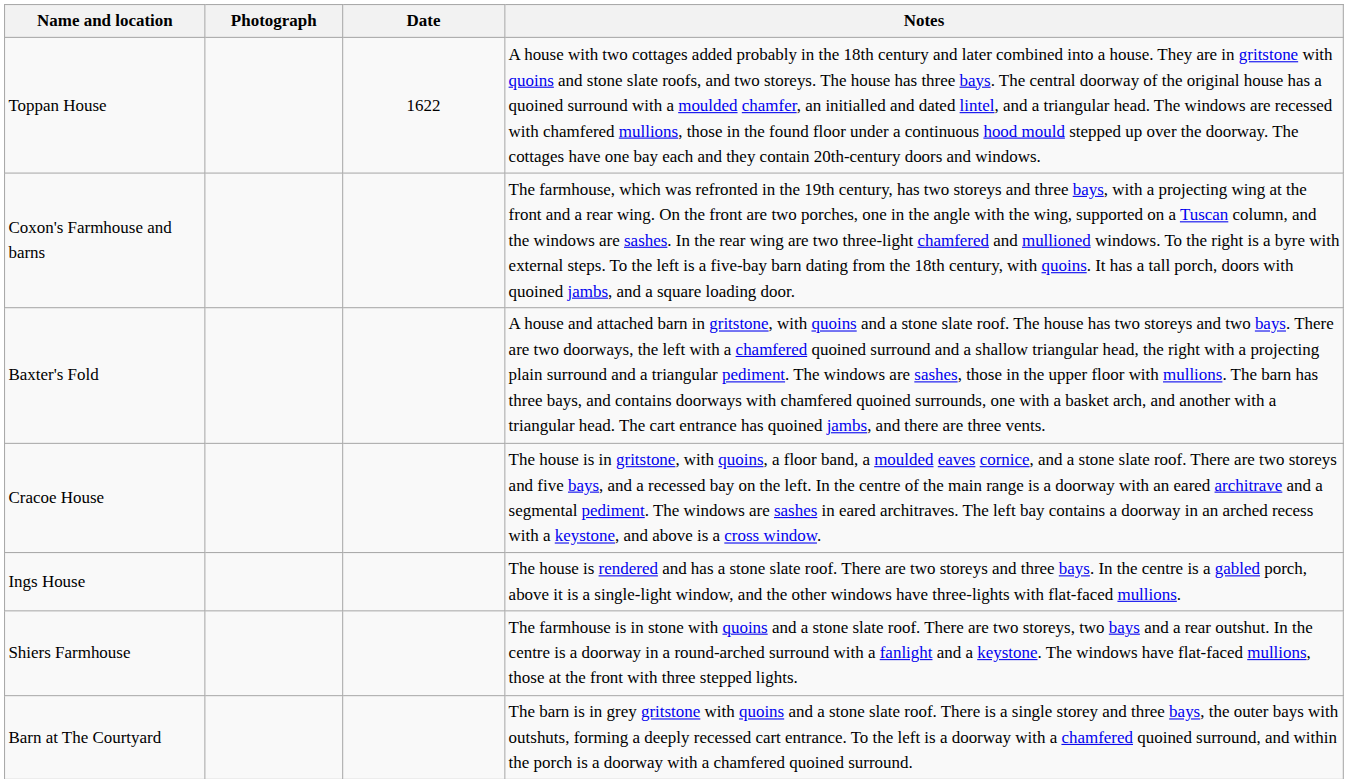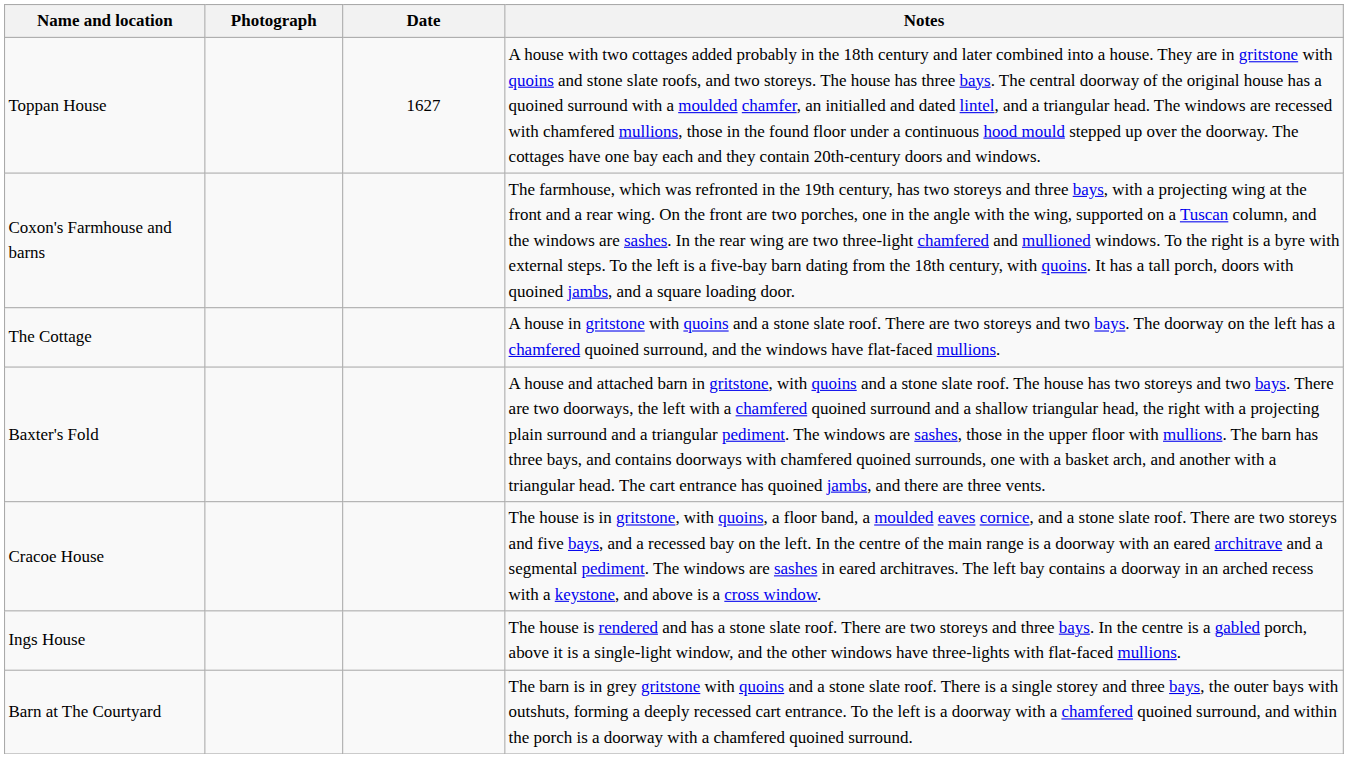(423, 105) 1622 -> (423, 105) 1627
+ row: (50, 337)
- row: (69, 653)
